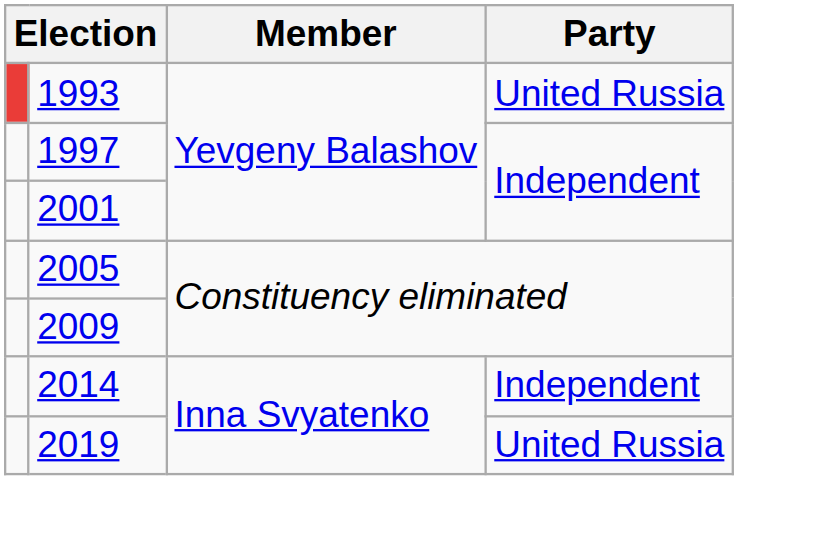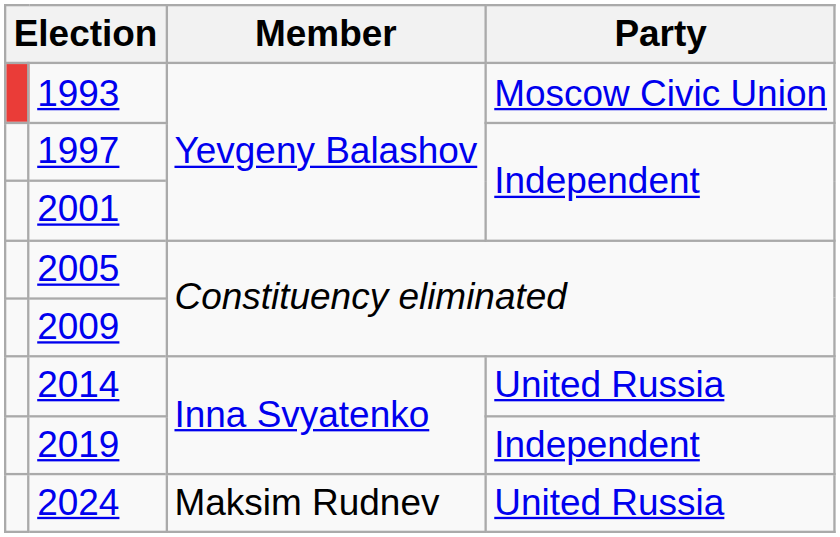(609, 92) United Russia -> (661, 92) Moscow Civic Union
(597, 385) Independent -> (609, 385) United Russia
(609, 444) United Russia -> (597, 444) Independent
+ row: (78, 502)
